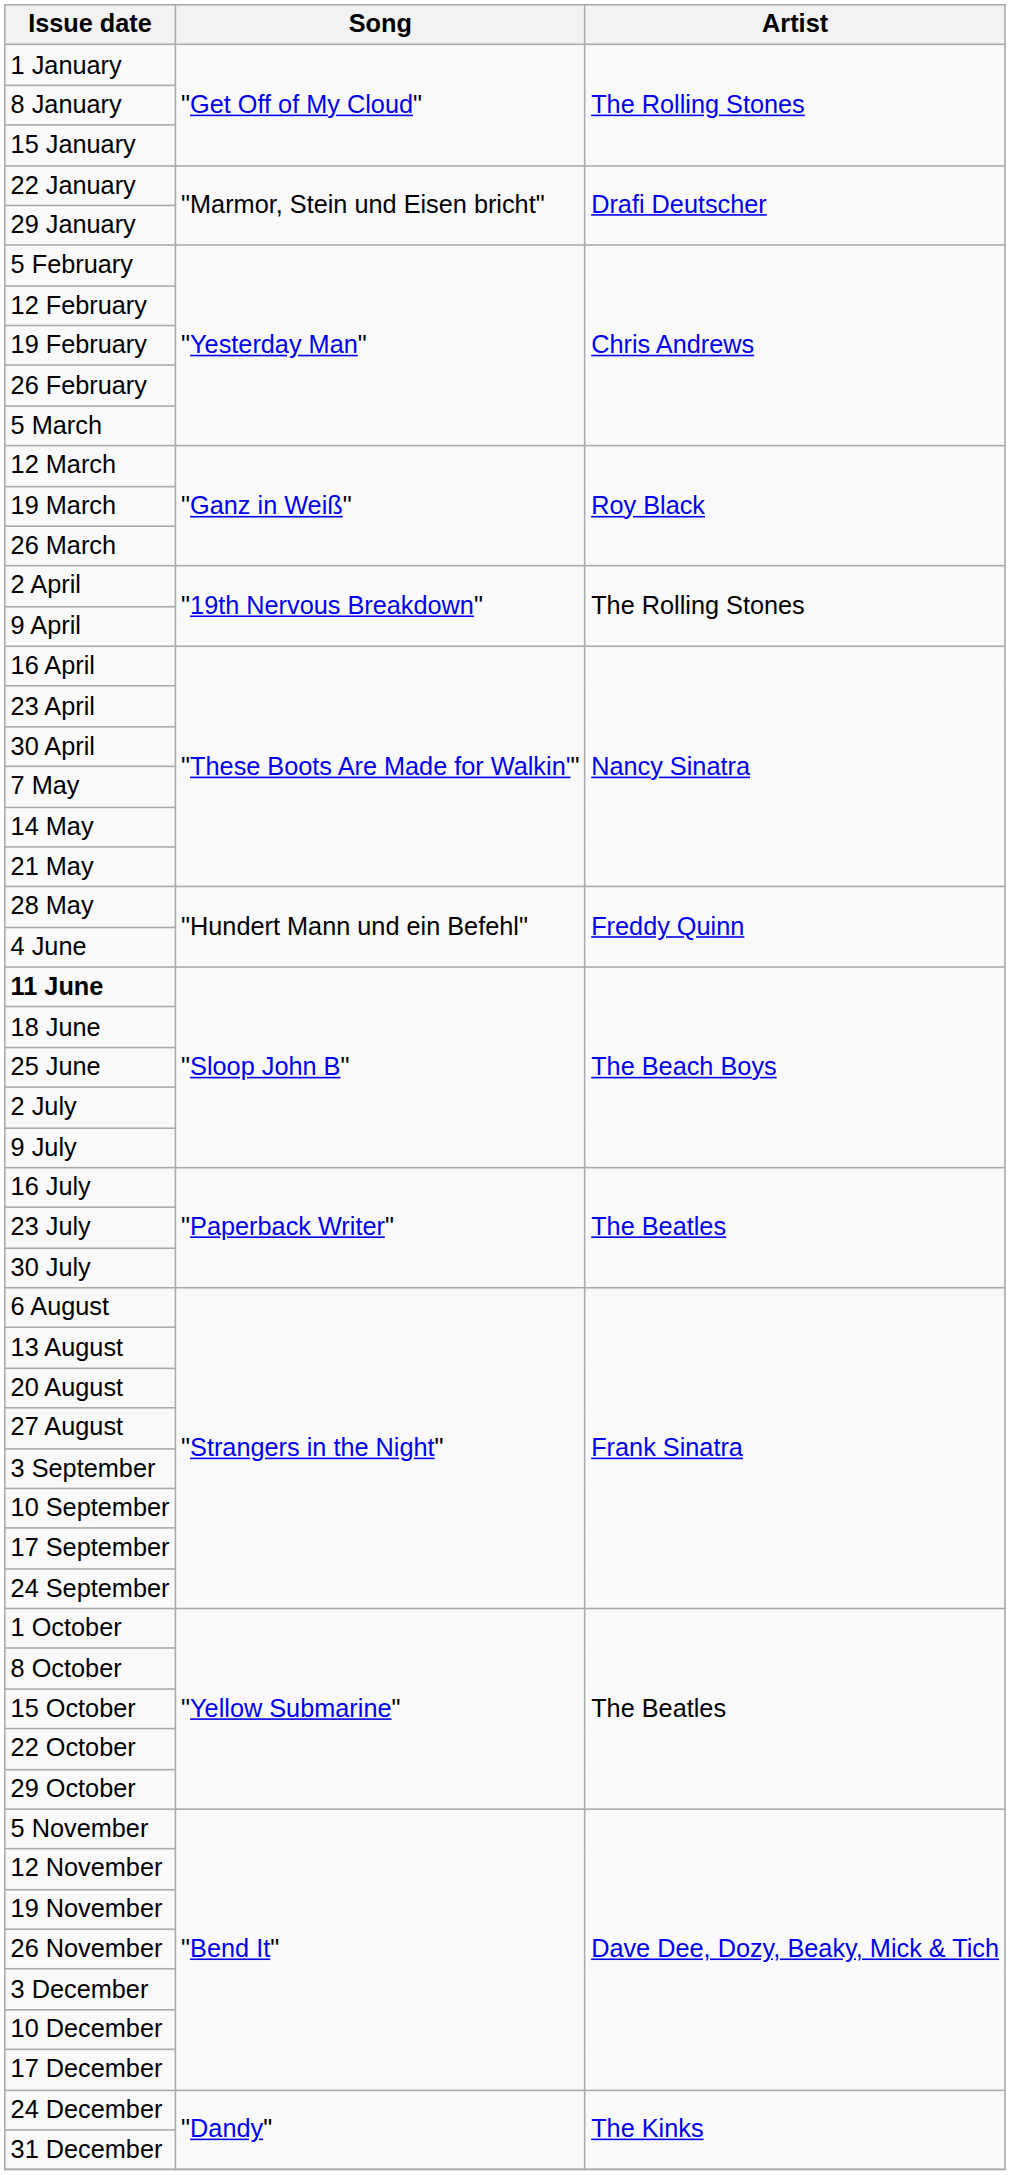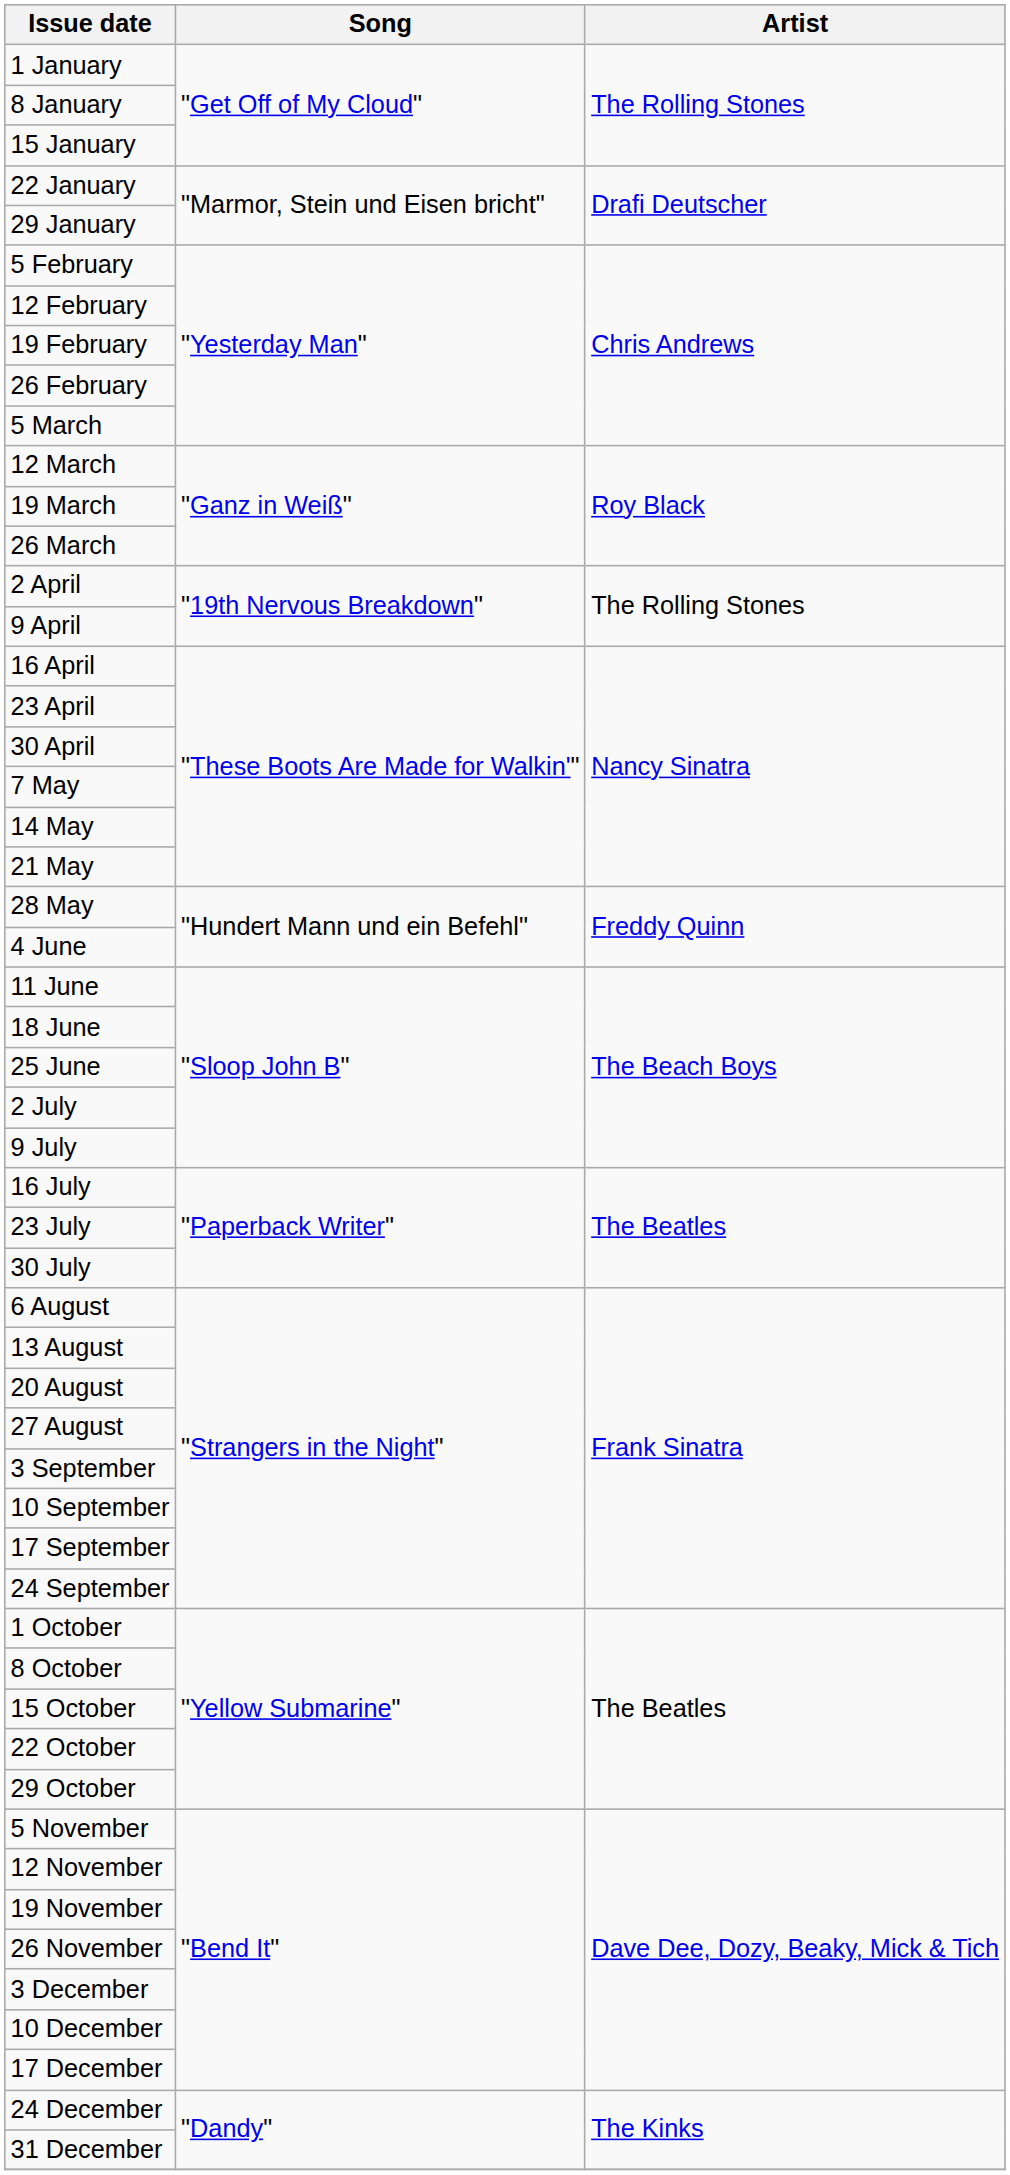(57, 986) bold -> (55, 986) normal
